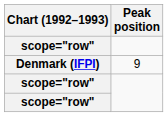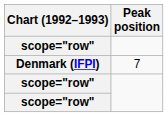(137, 64) 9 -> (137, 64) 7
